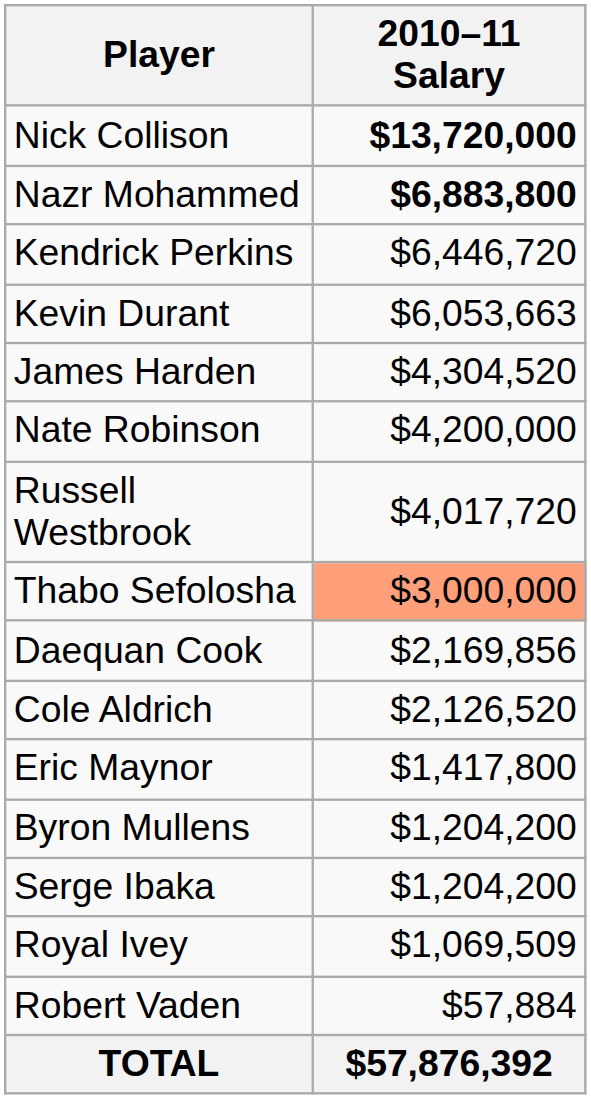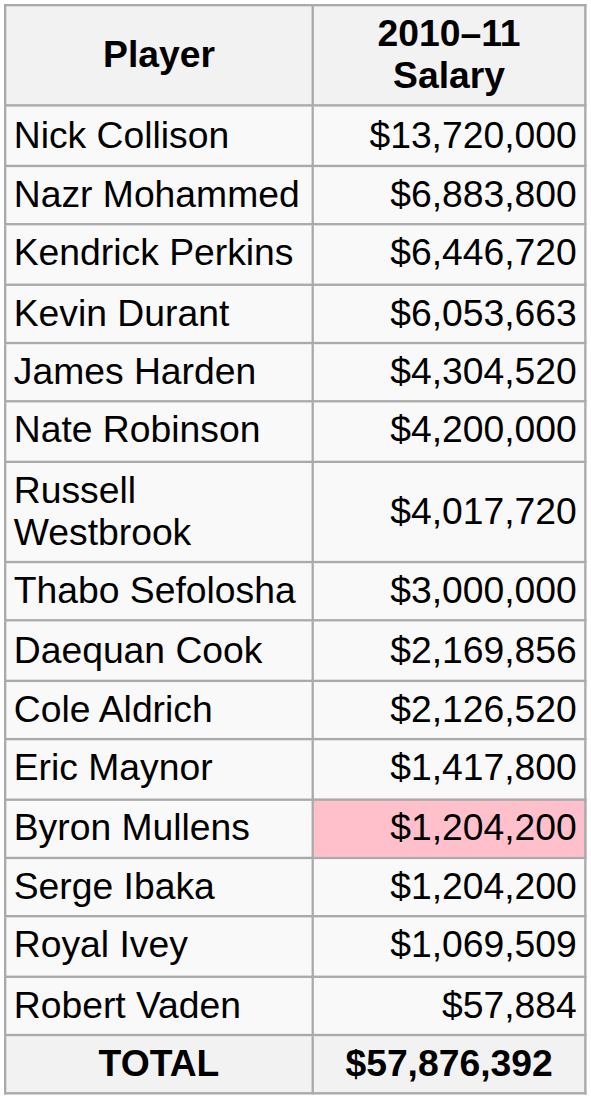(473, 135) bold -> (473, 135) normal
(483, 194) bold -> (483, 194) normal
(483, 590) lightsalmon background -> (483, 590) no background
(483, 827) no background -> (483, 827) pink background
